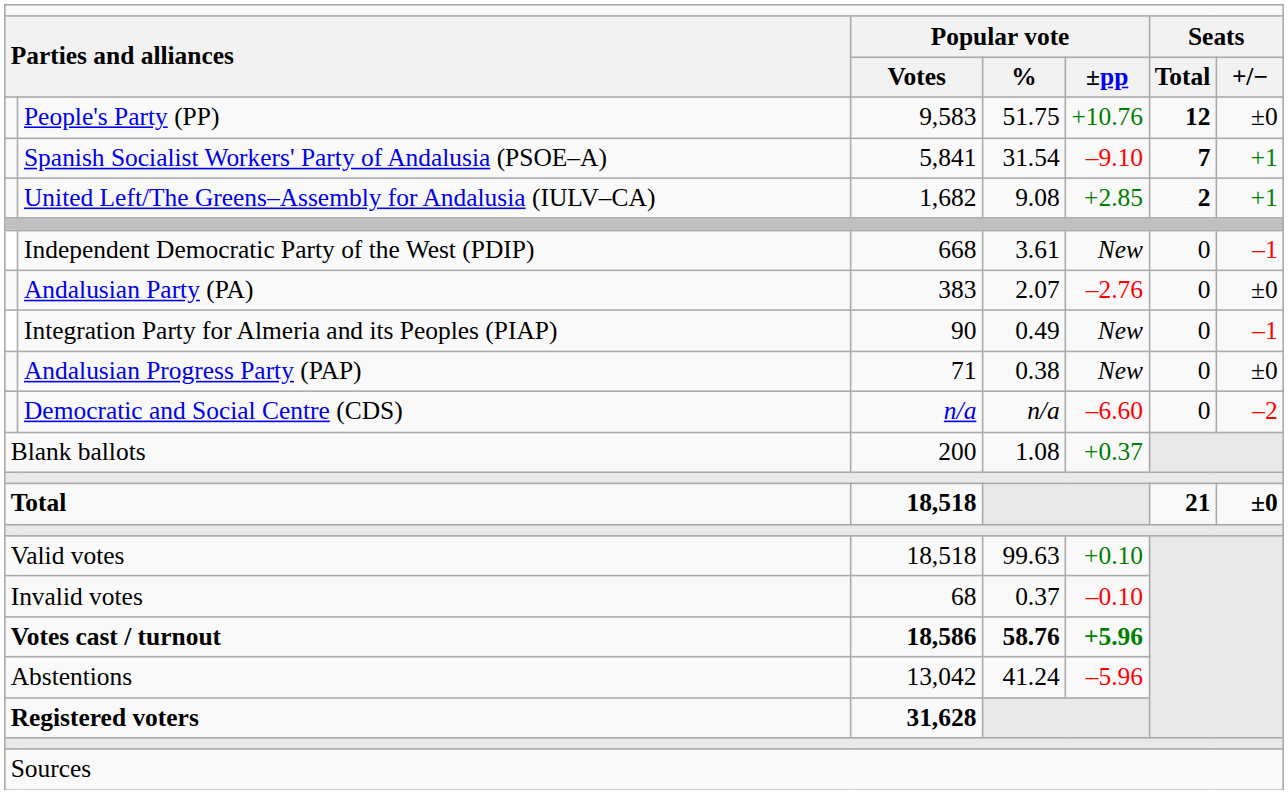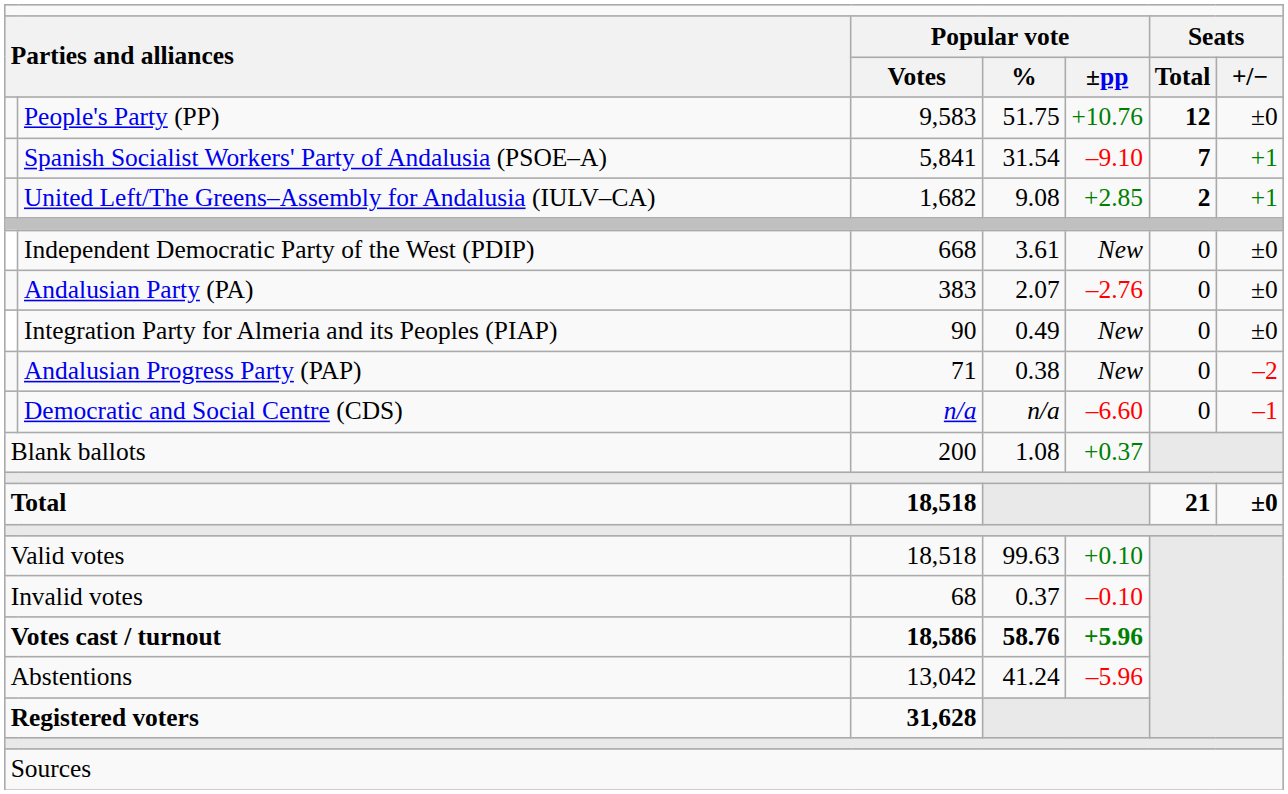(1265, 249) –1 -> (1264, 249) ±0
(1265, 330) –1 -> (1264, 330) ±0
(1264, 370) ±0 -> (1265, 370) –2
(1265, 411) –2 -> (1265, 411) –1
